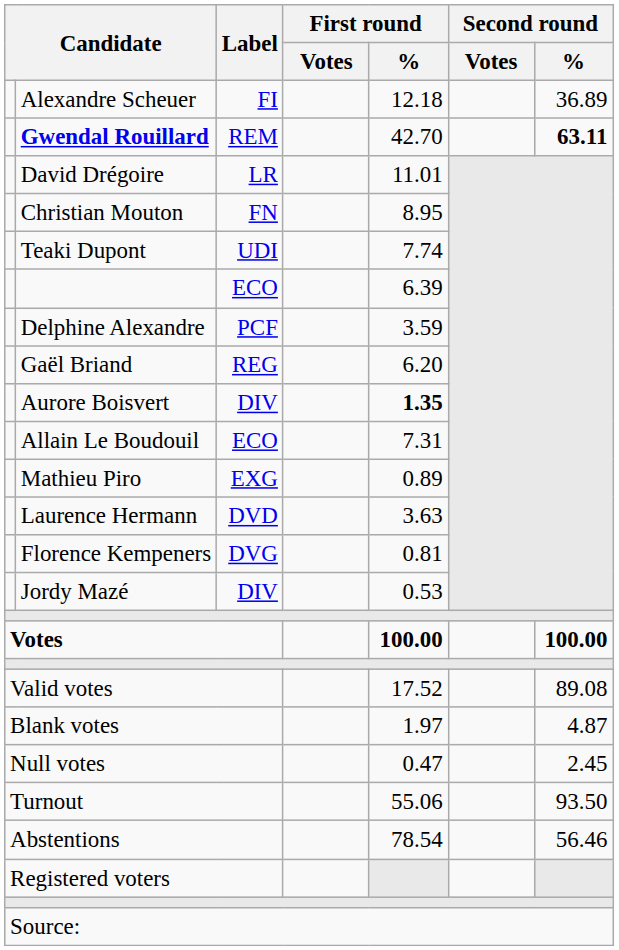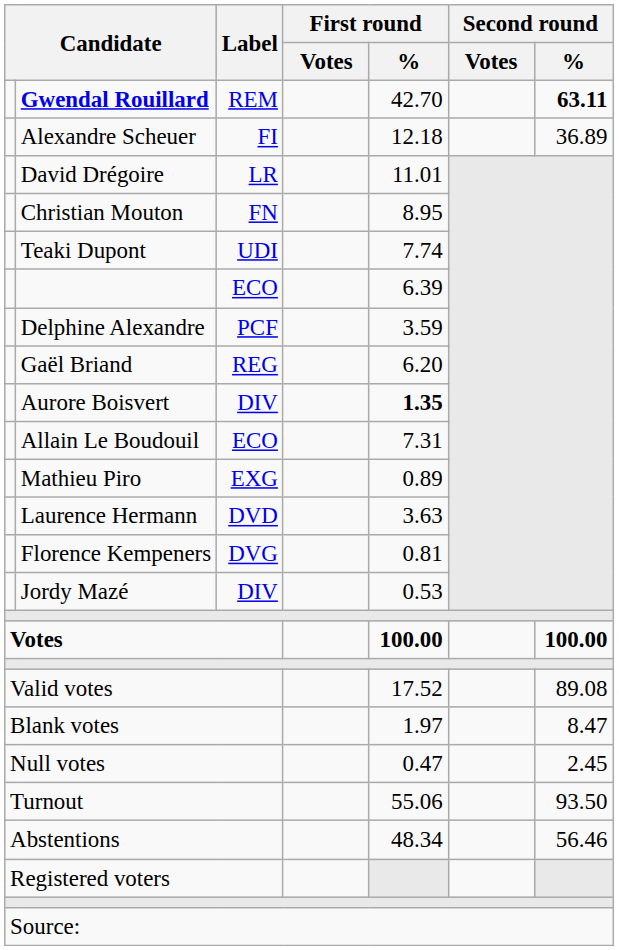rows swapped: (115, 137) <-> (108, 99)
(587, 726) 4.87 -> (587, 726) 8.47
(417, 839) 78.54 -> (417, 839) 48.34
